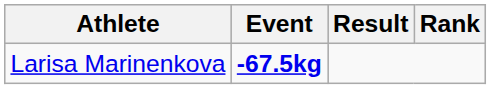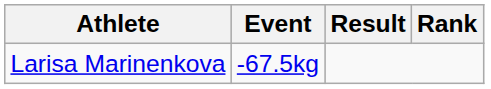(279, 63) bold -> (278, 63) normal
